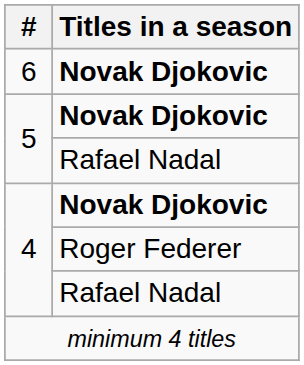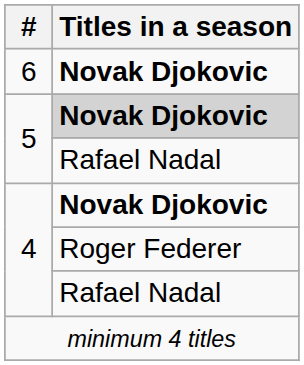(163, 115) no background -> (163, 115) lightgrey background
